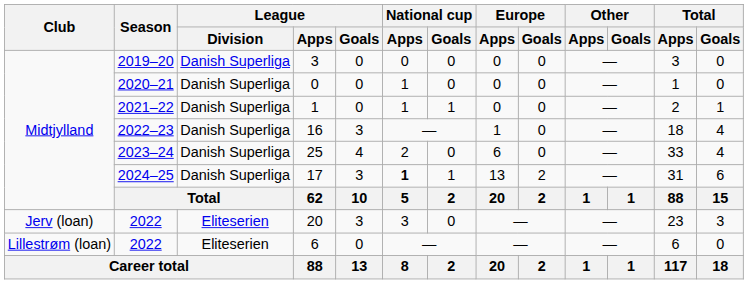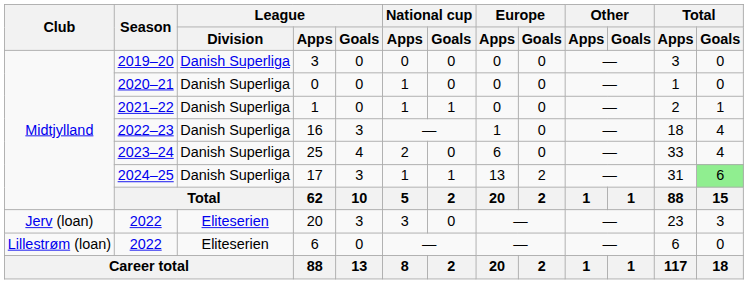(405, 175) bold -> (405, 175) normal
(720, 175) no background -> (720, 175) lightgreen background
